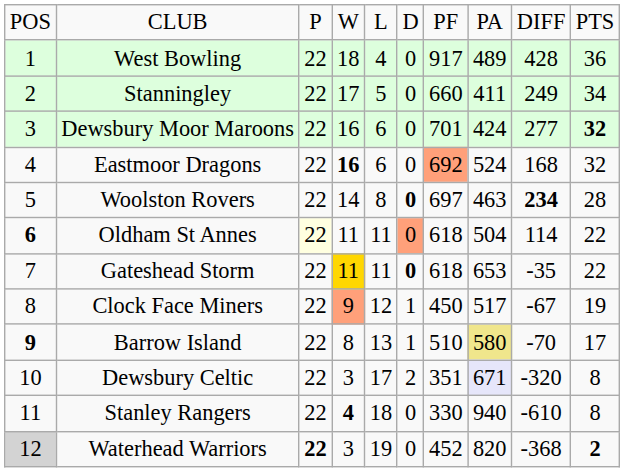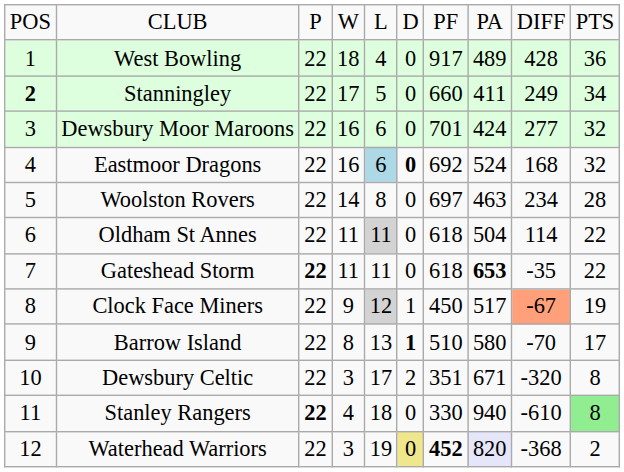(30, 93) normal -> (30, 93) bold
(595, 128) bold -> (595, 128) normal
(348, 164) bold -> (348, 164) normal
(381, 164) no background -> (381, 164) lightblue background
(411, 164) normal -> (411, 164) bold
(446, 164) lightsalmon background -> (446, 164) no background
(411, 199) bold -> (411, 199) normal
(541, 199) bold -> (541, 199) normal
(30, 235) bold -> (30, 235) normal
(315, 235) lightyellow background -> (315, 235) no background
(381, 235) no background -> (381, 235) lightgrey background
(411, 235) lightsalmon background -> (411, 235) no background
(315, 270) normal -> (315, 270) bold
(348, 270) gold background -> (348, 270) no background
(411, 270) bold -> (411, 270) normal
(490, 270) normal -> (490, 270) bold
(348, 306) lightsalmon background -> (348, 306) no background
(381, 306) no background -> (381, 306) lightgrey background
(541, 306) no background -> (541, 306) lightsalmon background
(30, 341) bold -> (30, 341) normal
(411, 341) normal -> (411, 341) bold
(490, 341) khaki background -> (490, 341) no background
(490, 377) lavender background -> (490, 377) no background
(315, 413) normal -> (315, 413) bold
(348, 413) bold -> (348, 413) normal
(595, 413) no background -> (595, 413) lightgreen background
(30, 448) lightgrey background -> (30, 448) no background
(315, 448) bold -> (315, 448) normal
(411, 448) no background -> (411, 448) khaki background
(446, 448) normal -> (446, 448) bold
(490, 448) no background -> (490, 448) lavender background
(595, 448) bold -> (595, 448) normal
